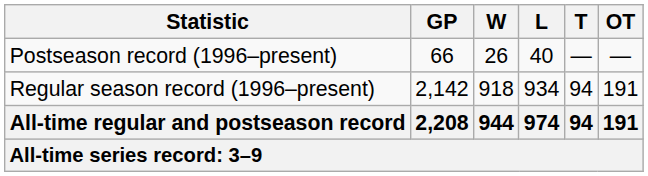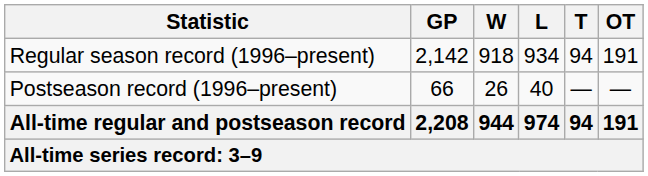rows swapped: (192, 89) <-> (173, 55)
